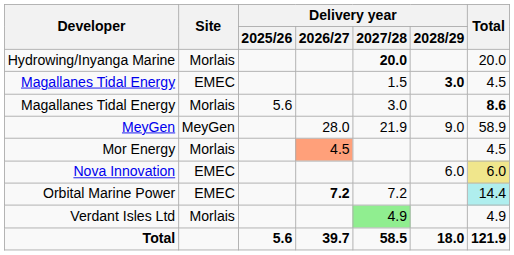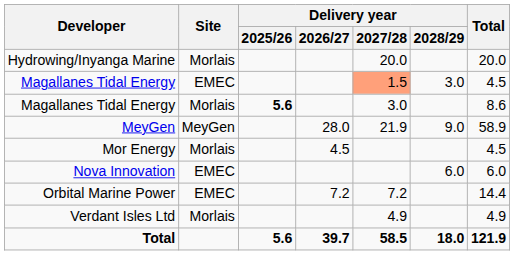(393, 60) bold -> (393, 60) normal
(397, 82) no background -> (397, 82) lightsalmon background
(455, 82) bold -> (455, 82) normal
(282, 104) normal -> (282, 104) bold
(496, 104) bold -> (496, 104) normal
(340, 149) lightsalmon background -> (340, 149) no background
(496, 171) khaki background -> (496, 171) no background
(340, 194) bold -> (340, 194) normal
(492, 194) paleturquoise background -> (492, 194) no background
(397, 216) lightgreen background -> (397, 216) no background
